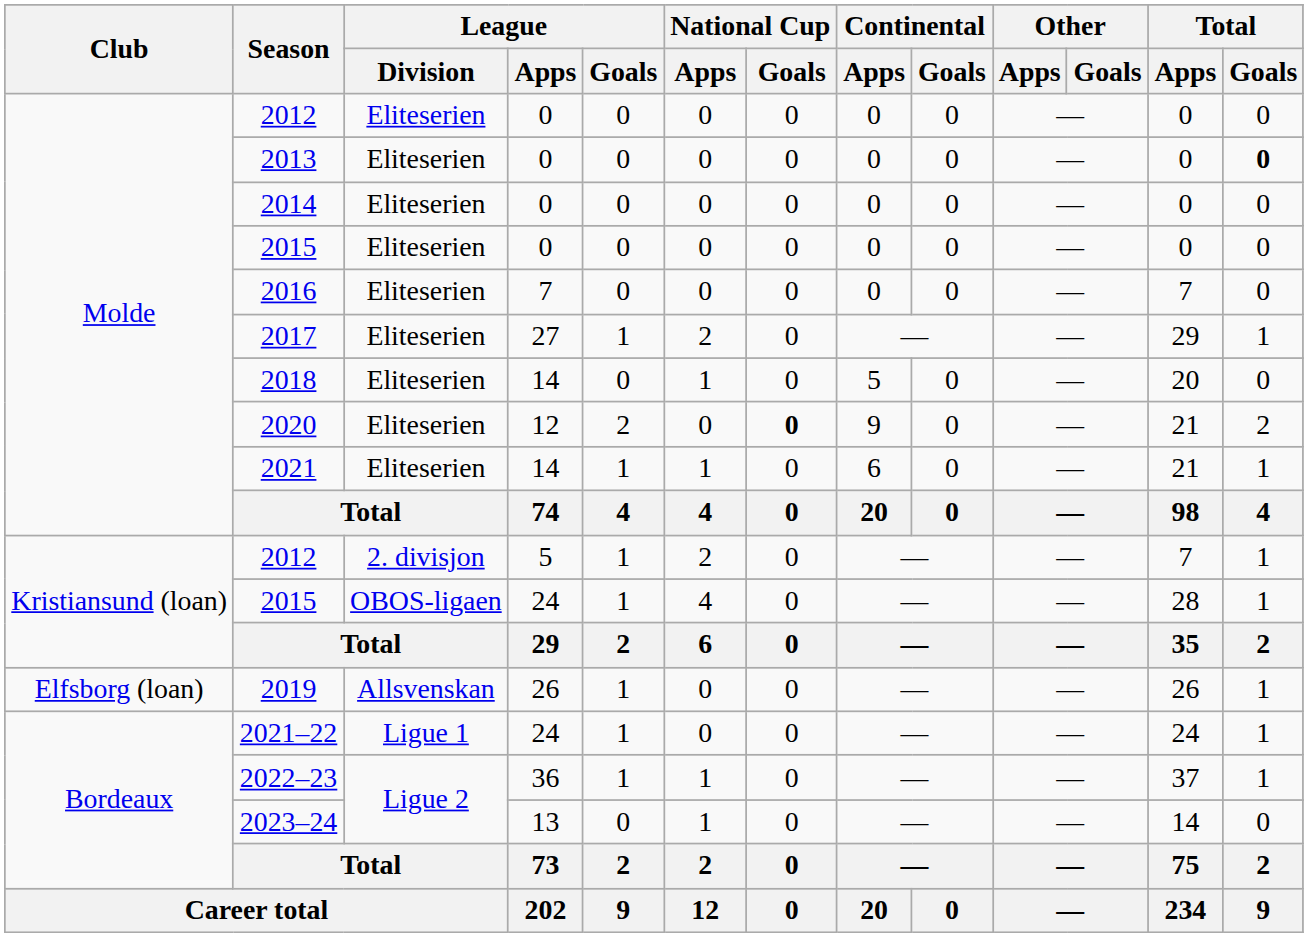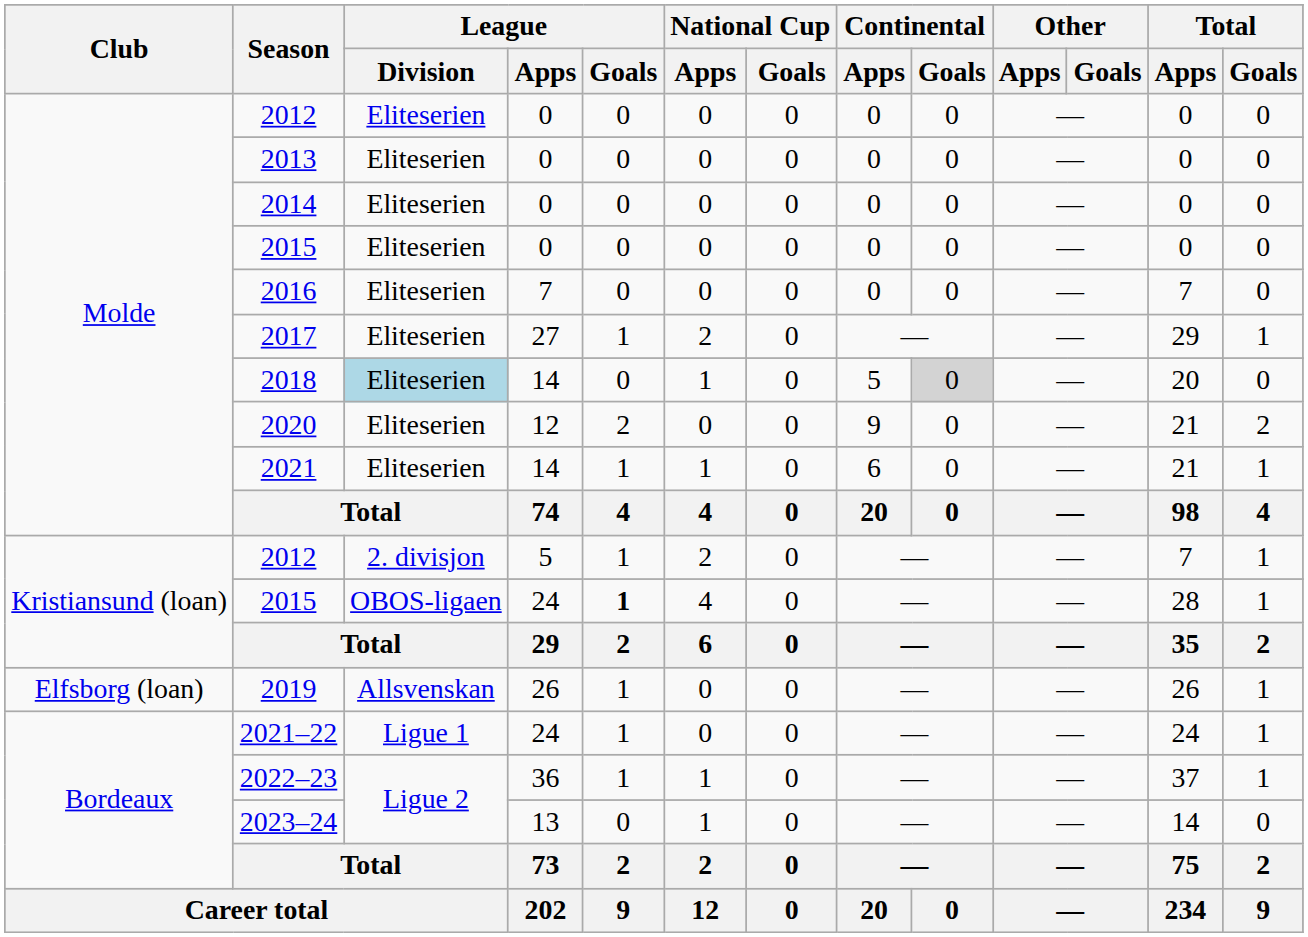(1263, 159) bold -> (1263, 159) normal
(426, 379) no background -> (426, 379) lightblue background
(952, 379) no background -> (952, 379) lightgrey background
(792, 423) bold -> (792, 423) normal
(623, 600) normal -> (623, 600) bold
